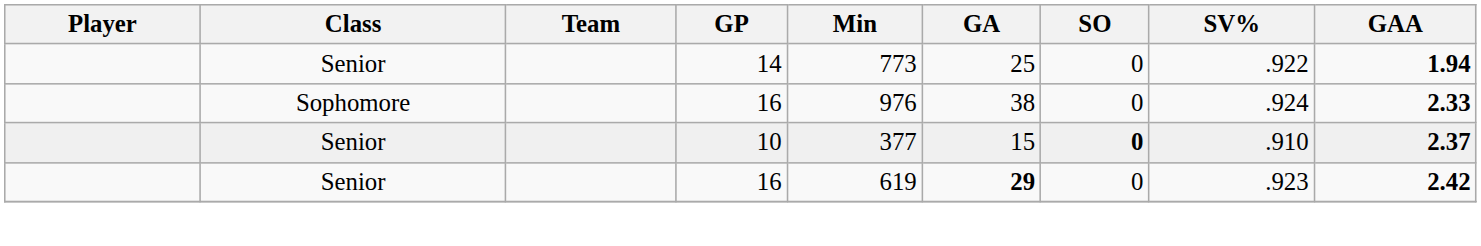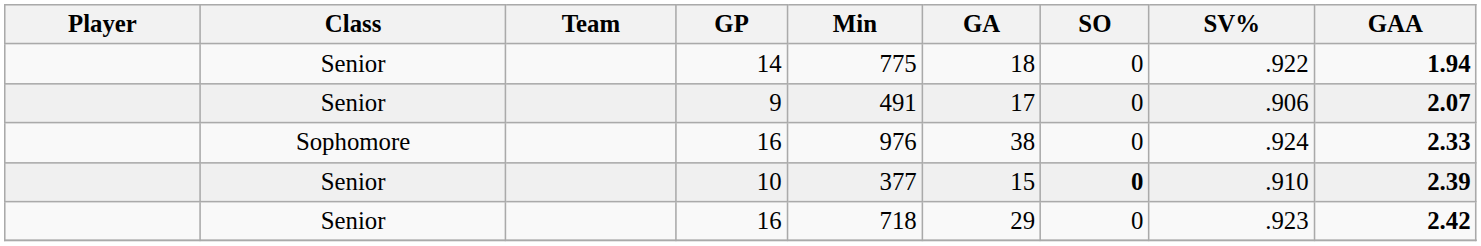(898, 63) 773 -> (898, 63) 775
(1023, 63) 25 -> (1023, 63) 18
+ row: (353, 102)
(1449, 142) 2.37 -> (1449, 181) 2.39
(898, 181) 619 -> (898, 220) 718
(1023, 181) bold -> (1023, 220) normal
